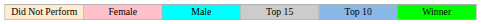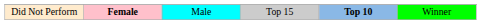(123, 12) normal -> (123, 12) bold
(358, 12) normal -> (358, 12) bold
